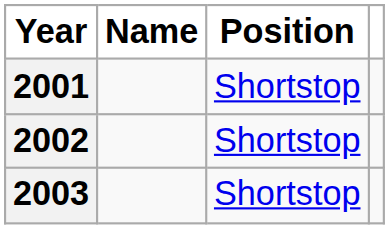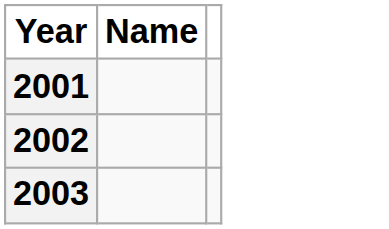- column: (287, 31)
